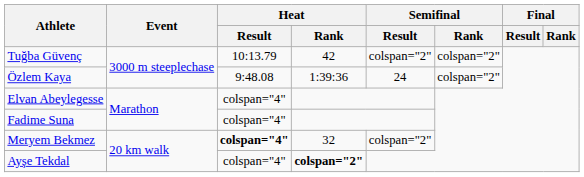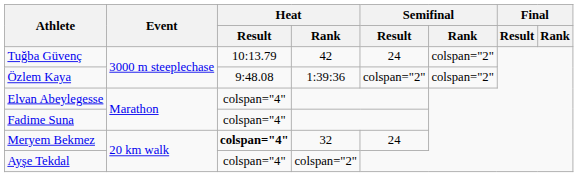(400, 57) colspan="2" -> (394, 57) 24
(400, 78) 24 -> (394, 78) colspan="2"
(400, 140) colspan="2" -> (394, 140) 24
(329, 161) bold -> (326, 161) normal
